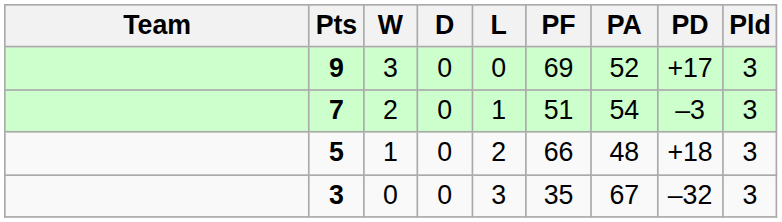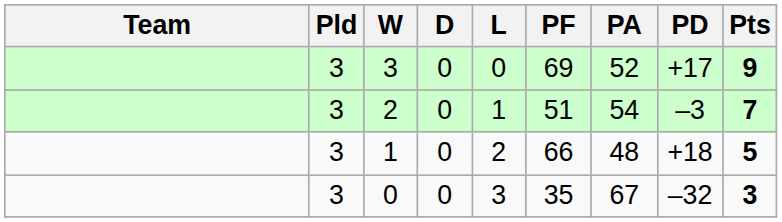columns swapped: (750, 25) <-> (336, 25)
